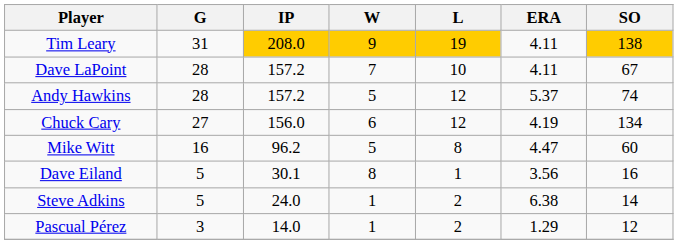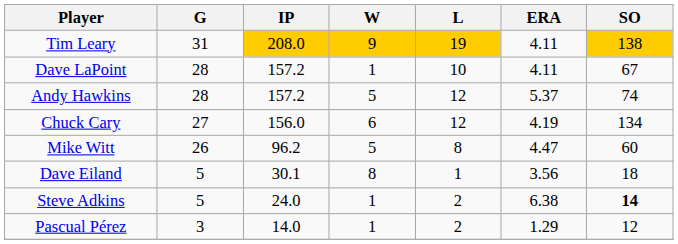(372, 69) 7 -> (372, 69) 1
(200, 148) 16 -> (200, 148) 26
(630, 174) 16 -> (630, 174) 18
(630, 200) normal -> (630, 200) bold
